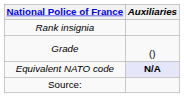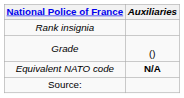(152, 69) lavender background -> (152, 69) no background
